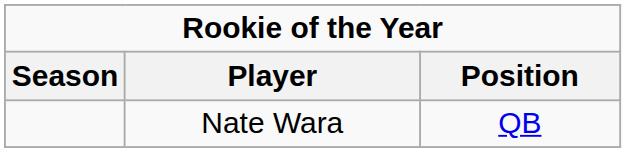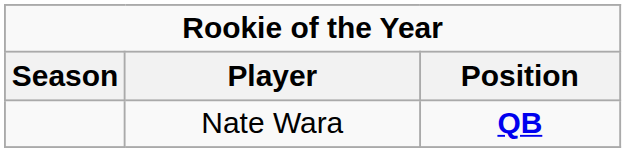(520, 123) normal -> (520, 123) bold
